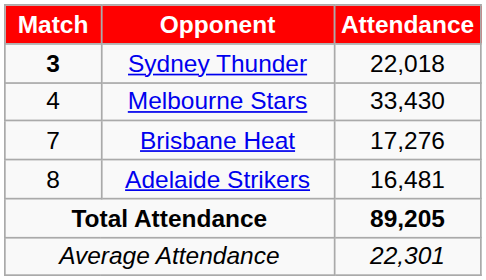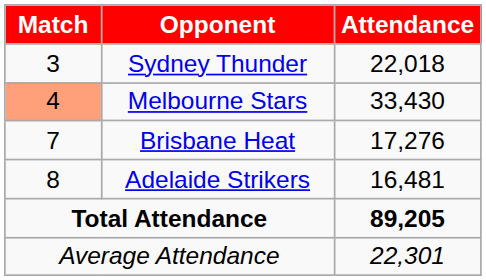(53, 63) bold -> (53, 63) normal
(53, 102) no background -> (53, 102) lightsalmon background
